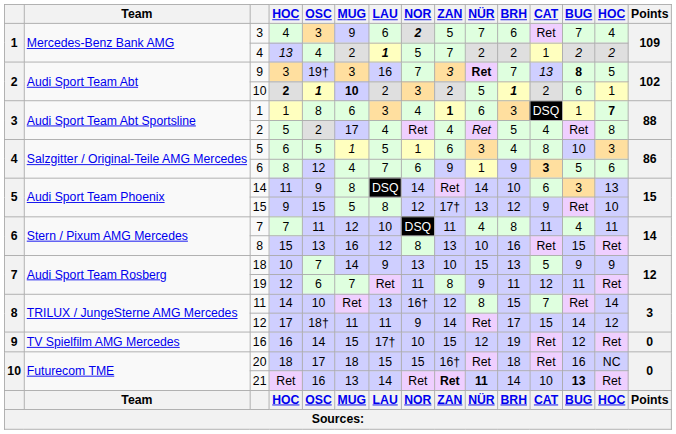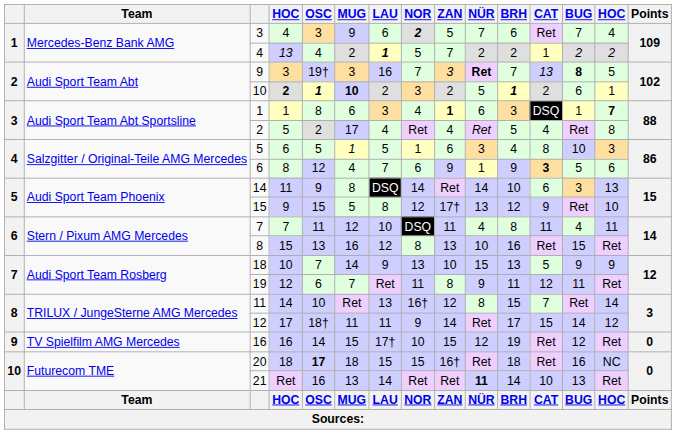(319, 361) normal -> (319, 361) bold
(450, 380) bold -> (450, 380) normal
(579, 380) bold -> (579, 380) normal
